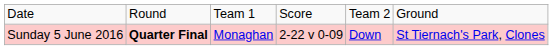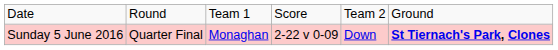(168, 34) bold -> (166, 34) normal
(470, 34) normal -> (471, 34) bold
